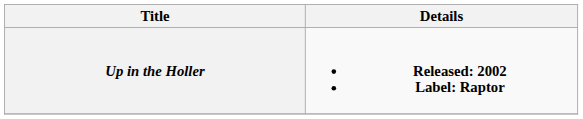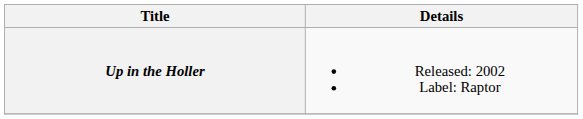(442, 79) bold -> (442, 79) normal
